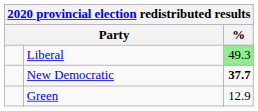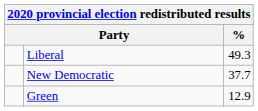(239, 55) lightgreen background -> (239, 55) no background
(239, 75) bold -> (239, 75) normal
